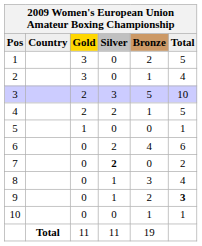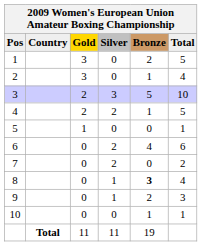(114, 163) bold -> (114, 163) normal
(149, 180) normal -> (149, 180) bold
(183, 197) bold -> (183, 197) normal
